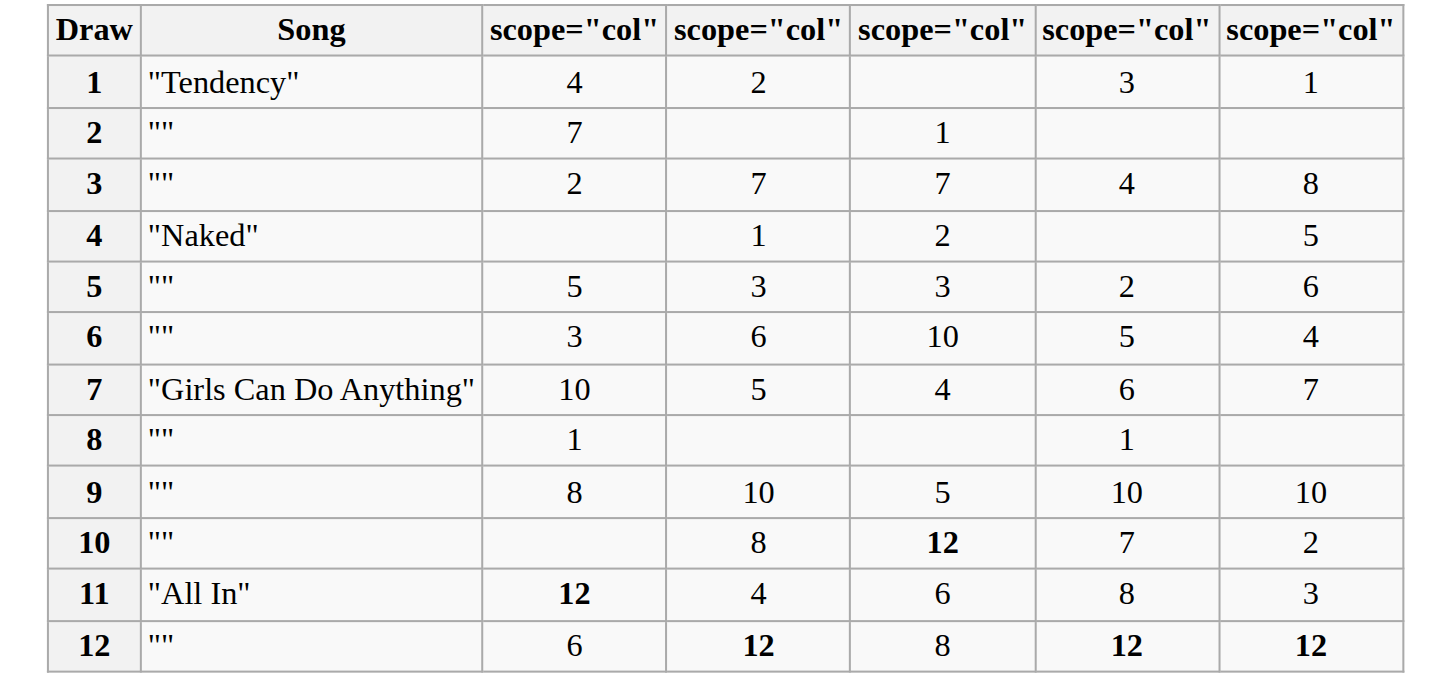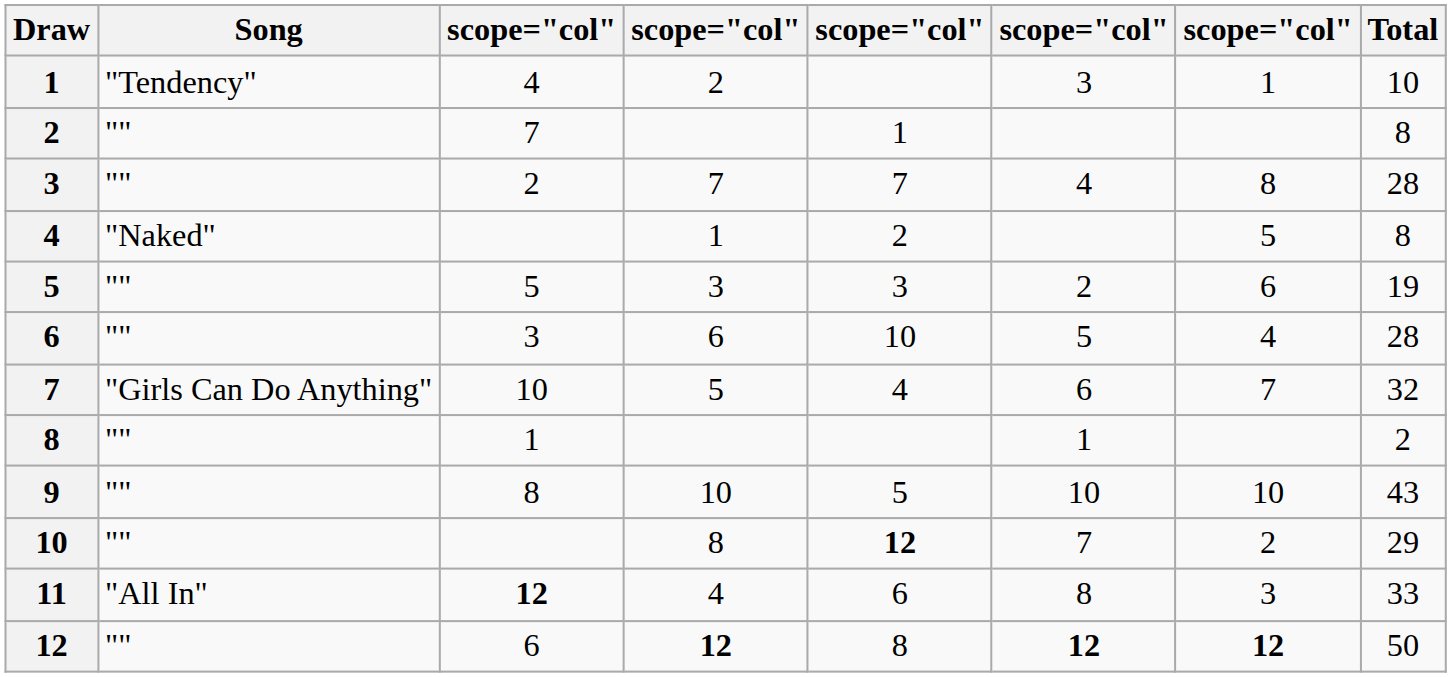+ column: (1403, 30)
